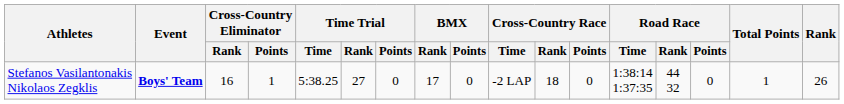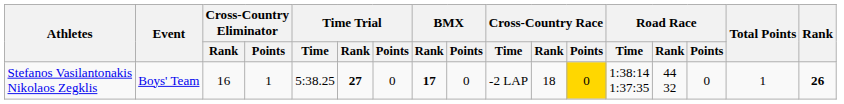(170, 80) bold -> (169, 80) normal
(359, 80) normal -> (355, 80) bold
(432, 80) normal -> (429, 80) bold
(590, 80) no background -> (586, 80) gold background
(821, 80) normal -> (818, 80) bold
